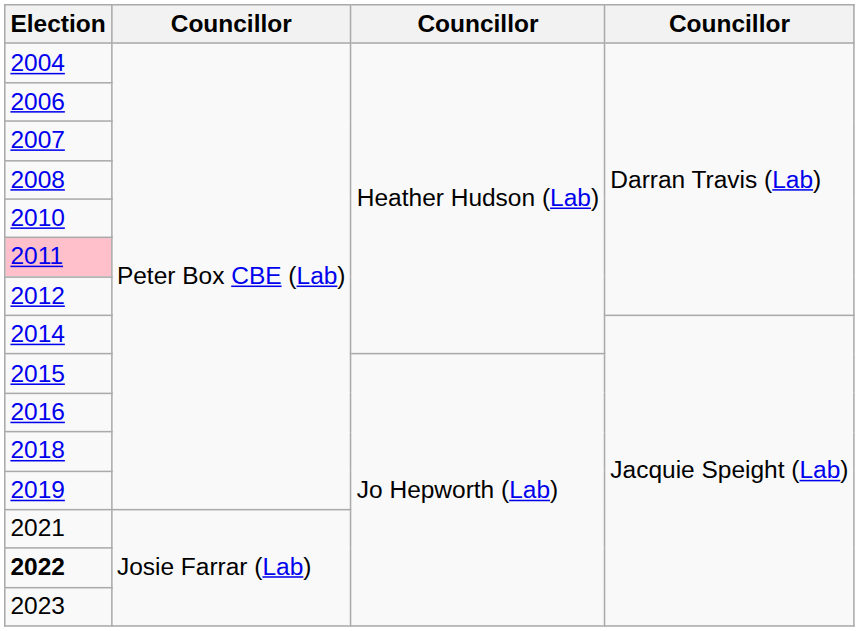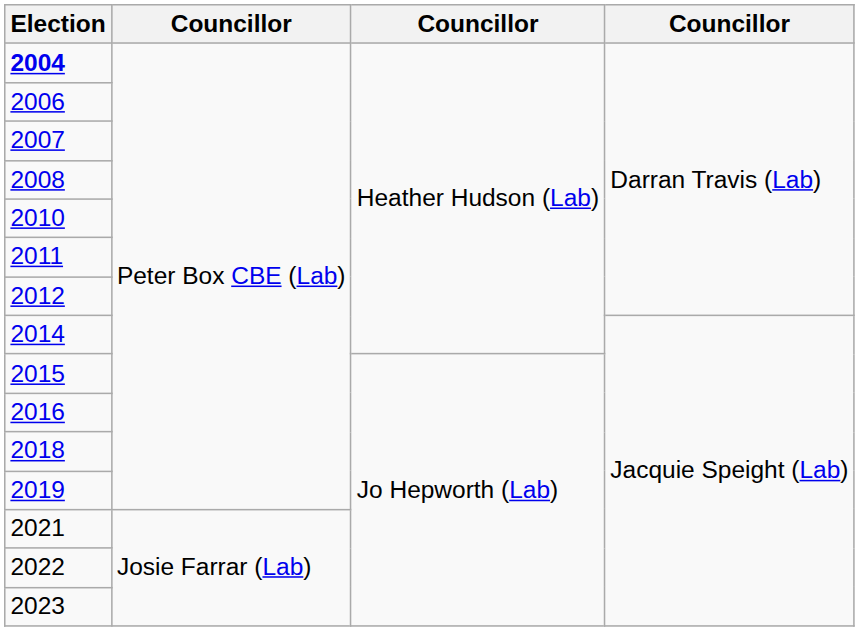(38, 62) normal -> (38, 62) bold
(37, 256) pink background -> (37, 256) no background
(38, 567) bold -> (38, 567) normal
